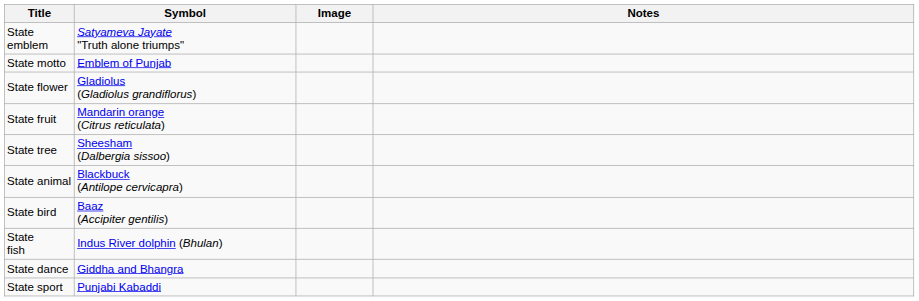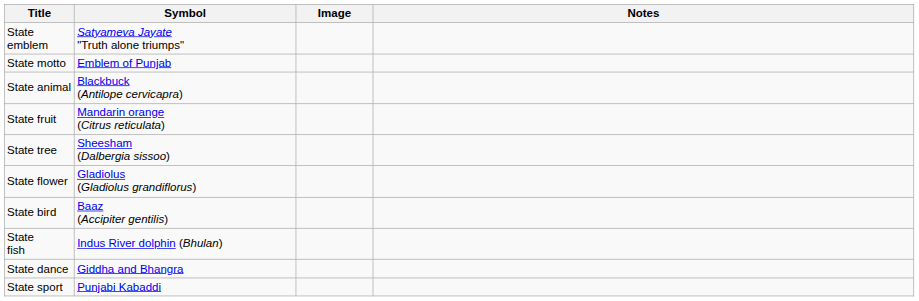rows swapped: (37, 87) <-> (39, 181)
